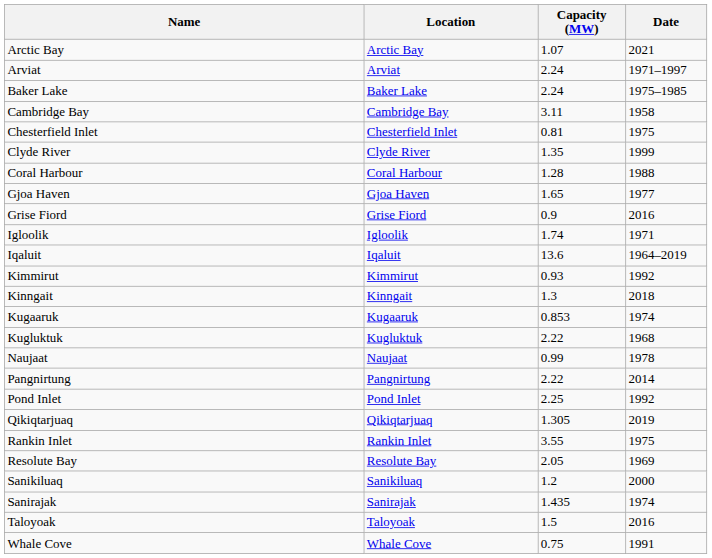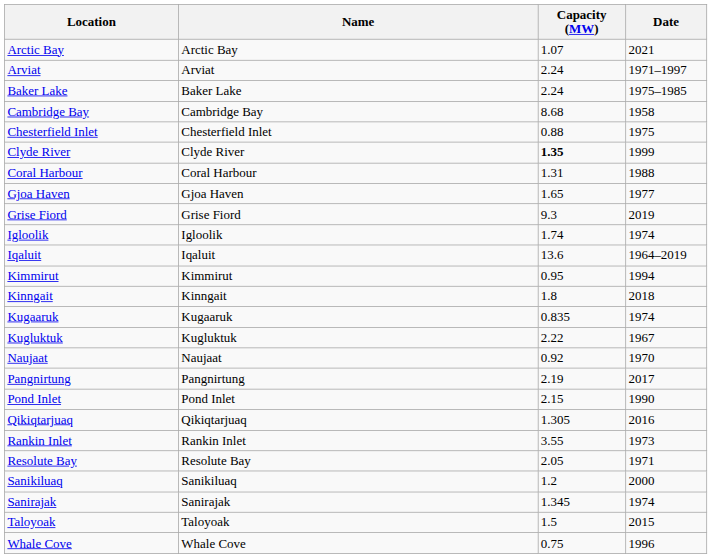columns swapped: (184, 22) <-> (451, 22)
(552, 111) 3.11 -> (552, 111) 8.68
(552, 132) 0.81 -> (552, 132) 0.88
(552, 152) normal -> (552, 152) bold
(552, 173) 1.28 -> (552, 173) 1.31
(549, 214) 0.9 -> (549, 214) 9.3
(641, 214) 2016 -> (641, 214) 2019
(641, 234) 1971 -> (641, 234) 1974
(552, 276) 0.93 -> (552, 276) 0.95
(641, 276) 1992 -> (641, 276) 1994
(549, 296) 1.3 -> (549, 296) 1.8
(555, 317) 0.853 -> (555, 317) 0.835
(641, 337) 1968 -> (641, 337) 1967
(552, 358) 0.99 -> (552, 358) 0.92
(641, 358) 1978 -> (641, 358) 1970
(552, 378) 2.22 -> (552, 378) 2.19
(641, 378) 2014 -> (641, 378) 2017
(552, 399) 2.25 -> (552, 399) 2.15
(641, 399) 1992 -> (641, 399) 1990
(641, 419) 2019 -> (641, 419) 2016
(641, 440) 1975 -> (641, 440) 1973
(641, 460) 1969 -> (641, 460) 1971
(555, 502) 1.435 -> (555, 502) 1.345
(641, 522) 2016 -> (641, 522) 2015
(641, 543) 1991 -> (641, 543) 1996
